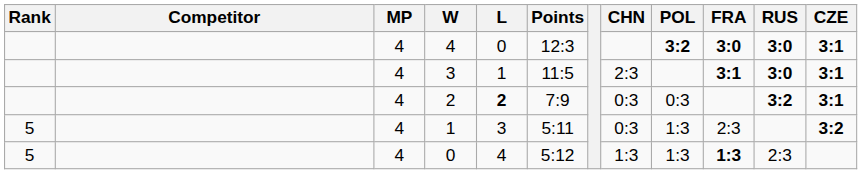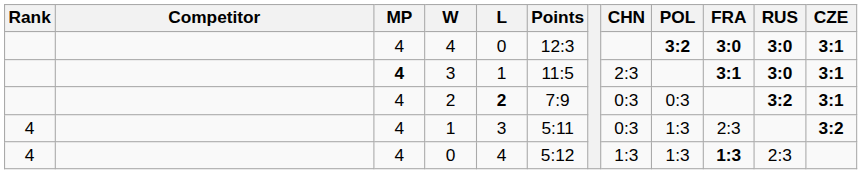(399, 73) normal -> (399, 73) bold
(30, 127) 5 -> (30, 127) 4
(30, 155) 5 -> (30, 155) 4
